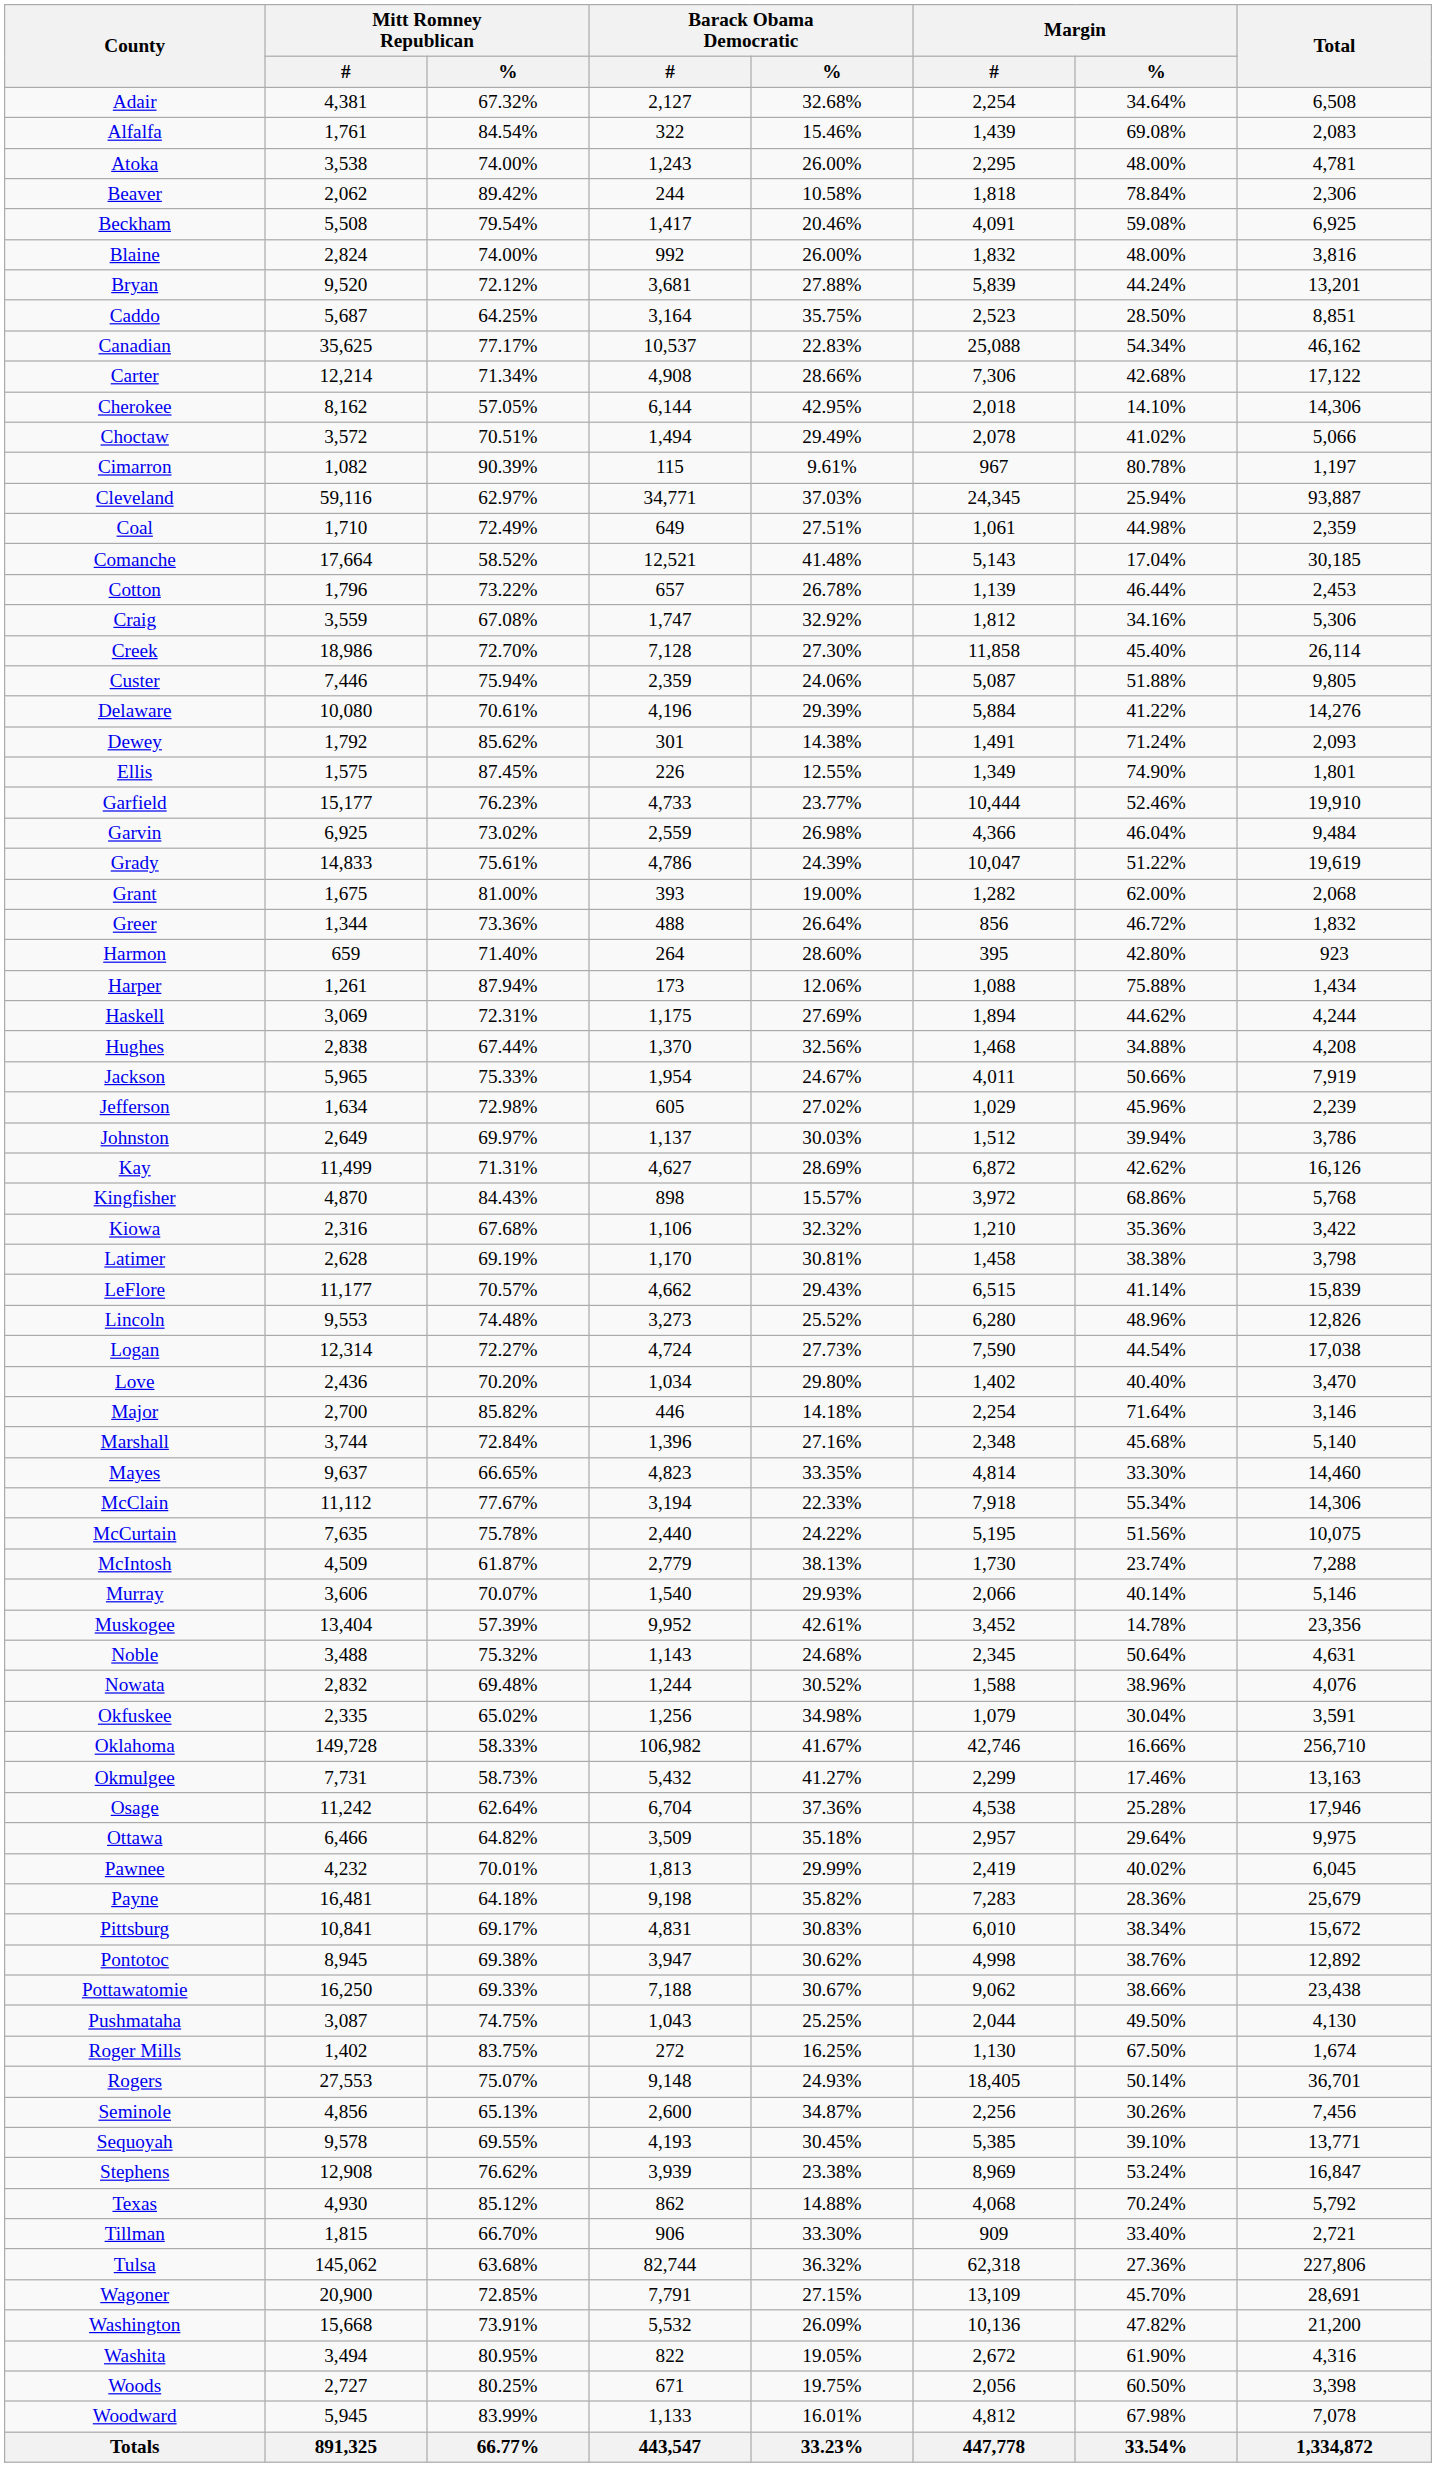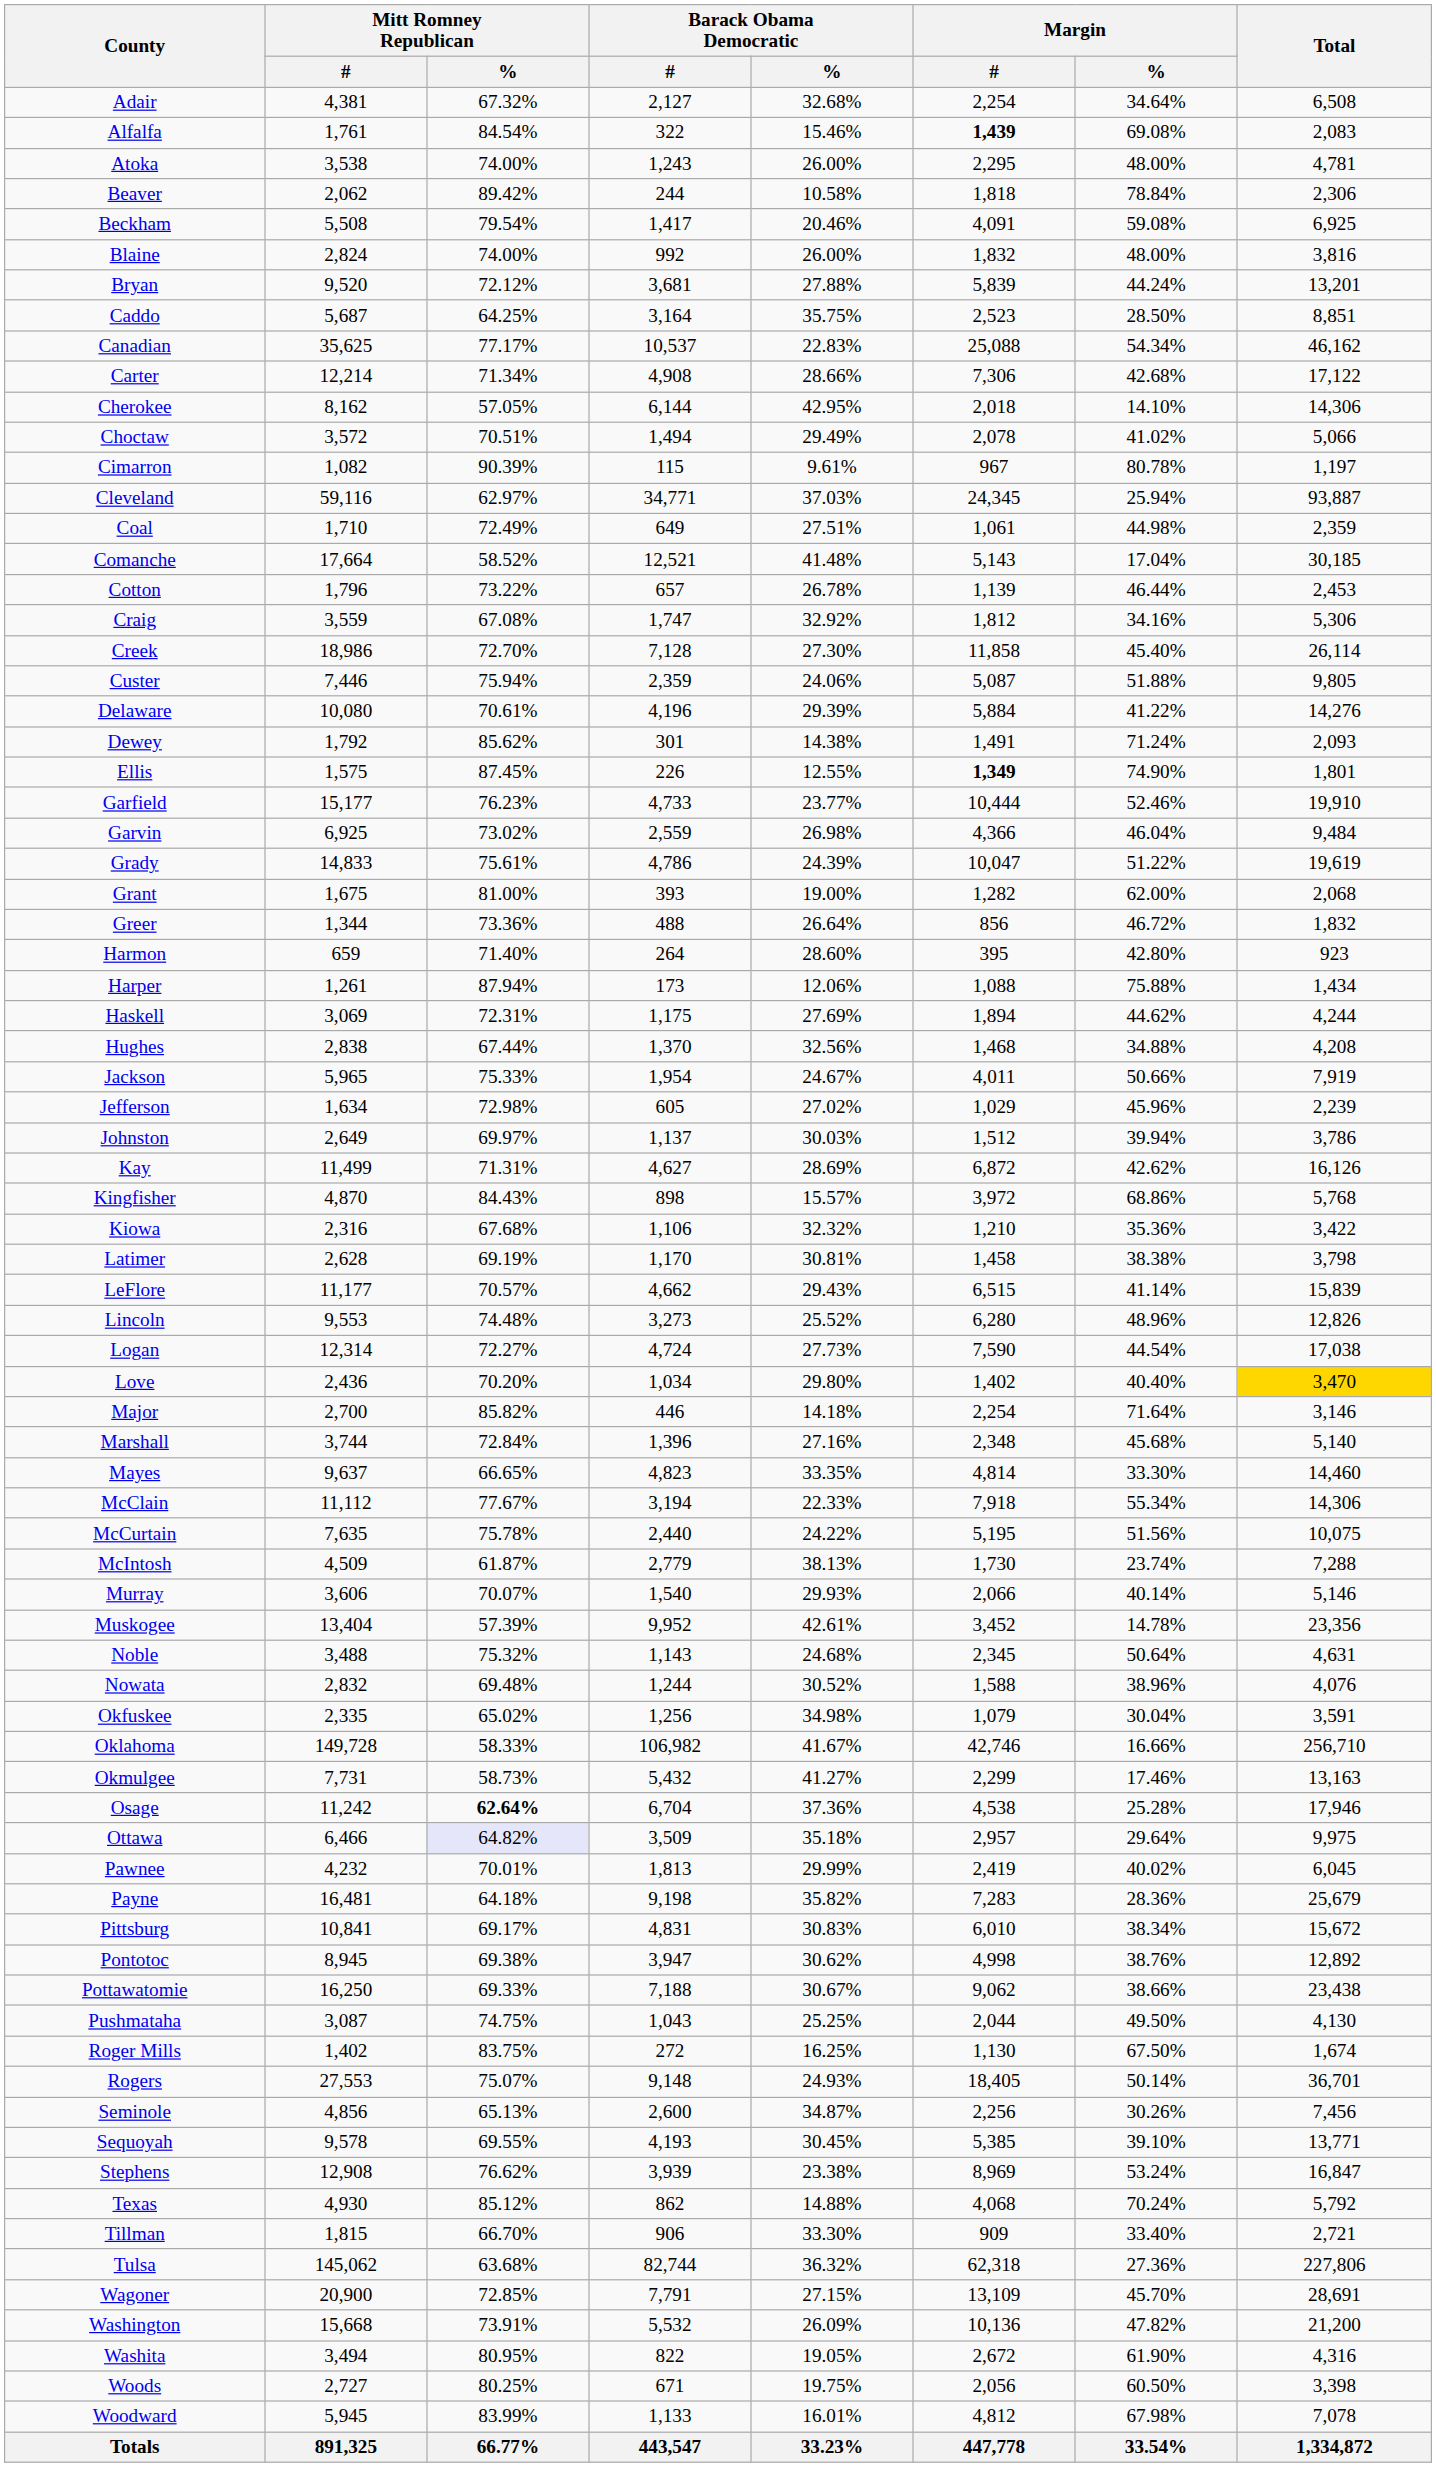(994, 132) normal -> (994, 132) bold
(994, 772) normal -> (994, 772) bold
(1334, 1381) no background -> (1334, 1381) gold background
(508, 1807) normal -> (508, 1807) bold
(508, 1837) no background -> (508, 1837) lavender background
